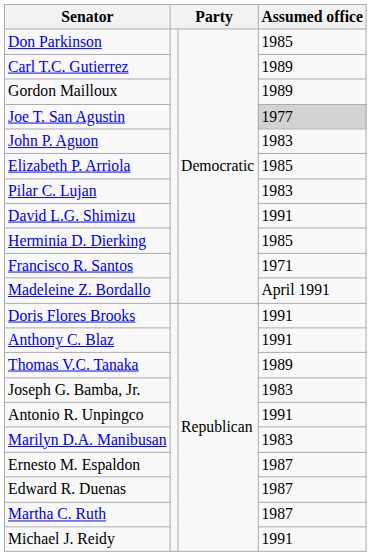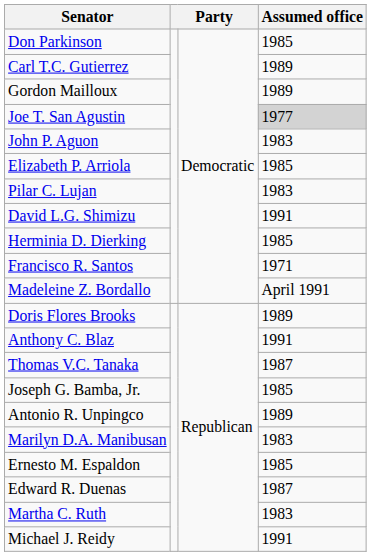(277, 315) 1991 -> (277, 315) 1989
(277, 365) 1989 -> (277, 365) 1987
(277, 389) 1983 -> (277, 389) 1985
(277, 414) 1991 -> (277, 414) 1989
(277, 464) 1987 -> (277, 464) 1985
(277, 514) 1987 -> (277, 514) 1983
